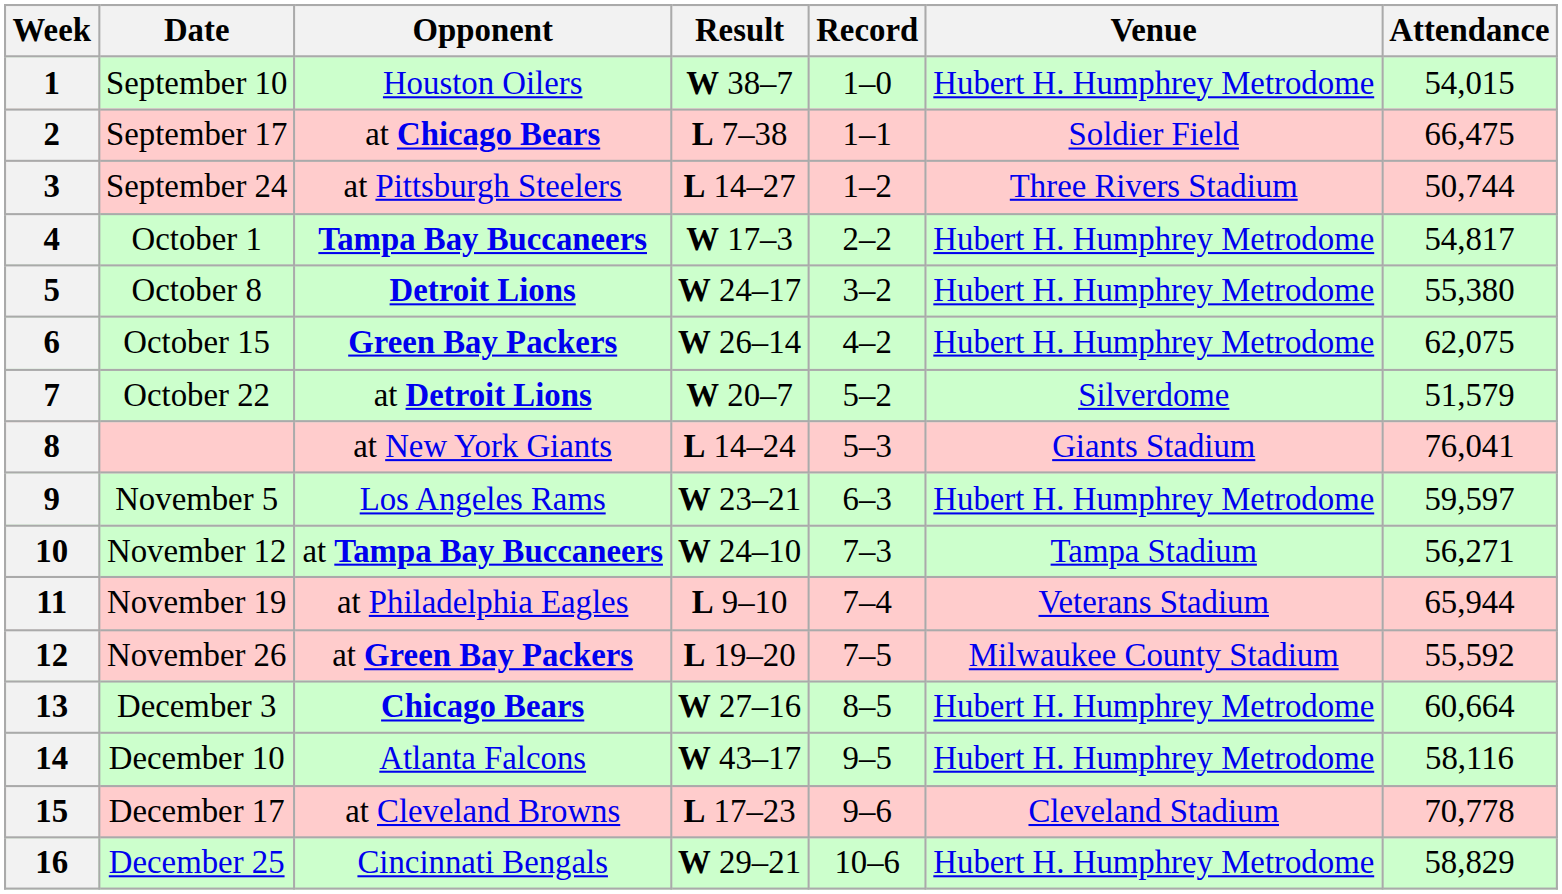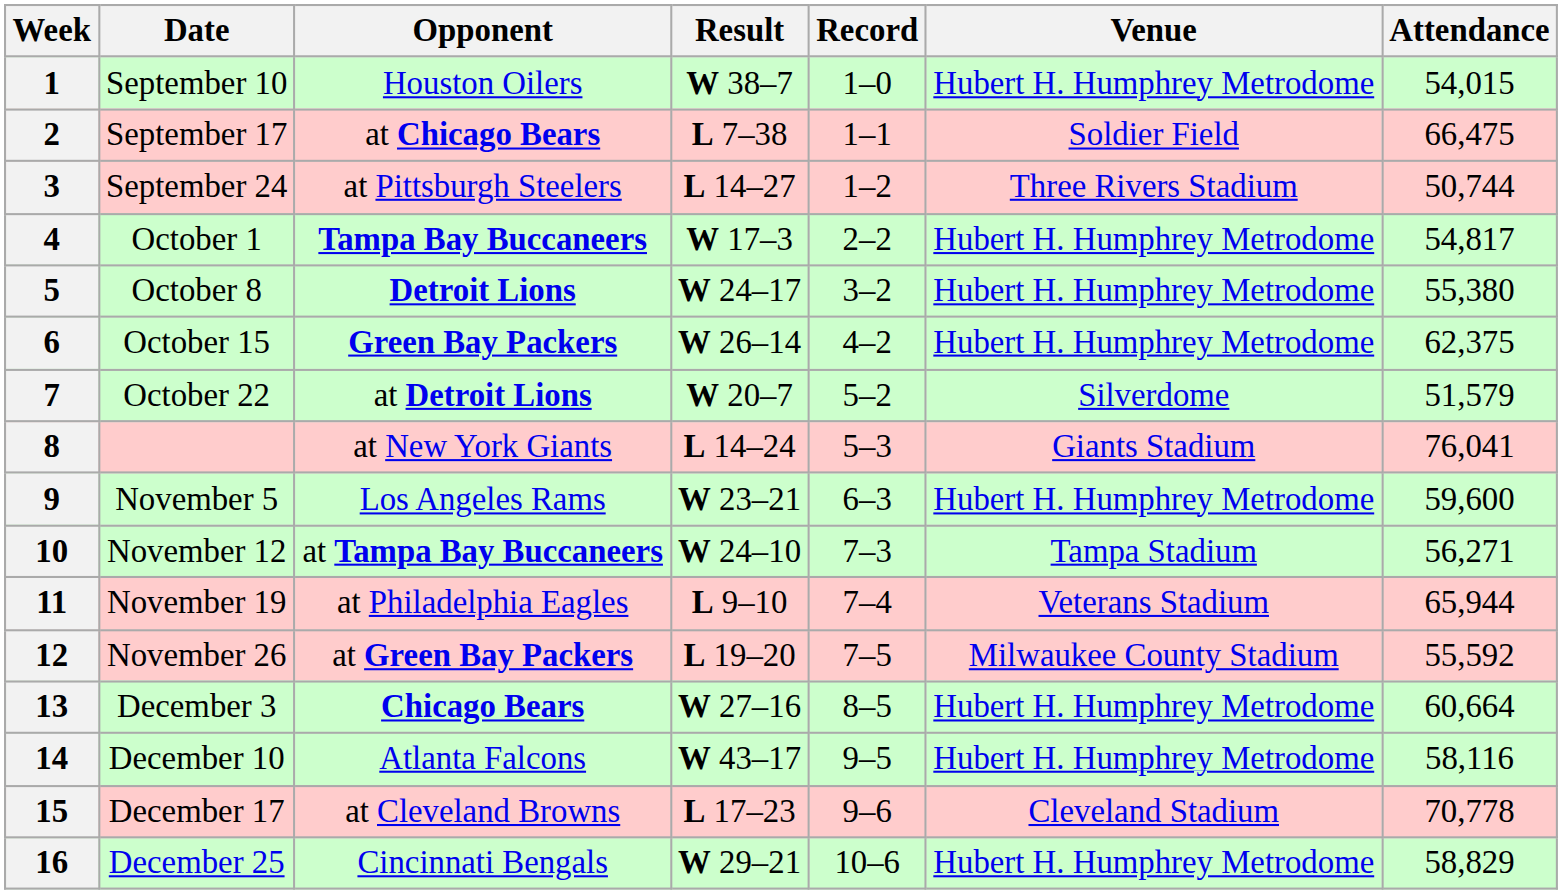(1469, 342) 62,075 -> (1469, 342) 62,375
(1469, 498) 59,597 -> (1469, 498) 59,600
